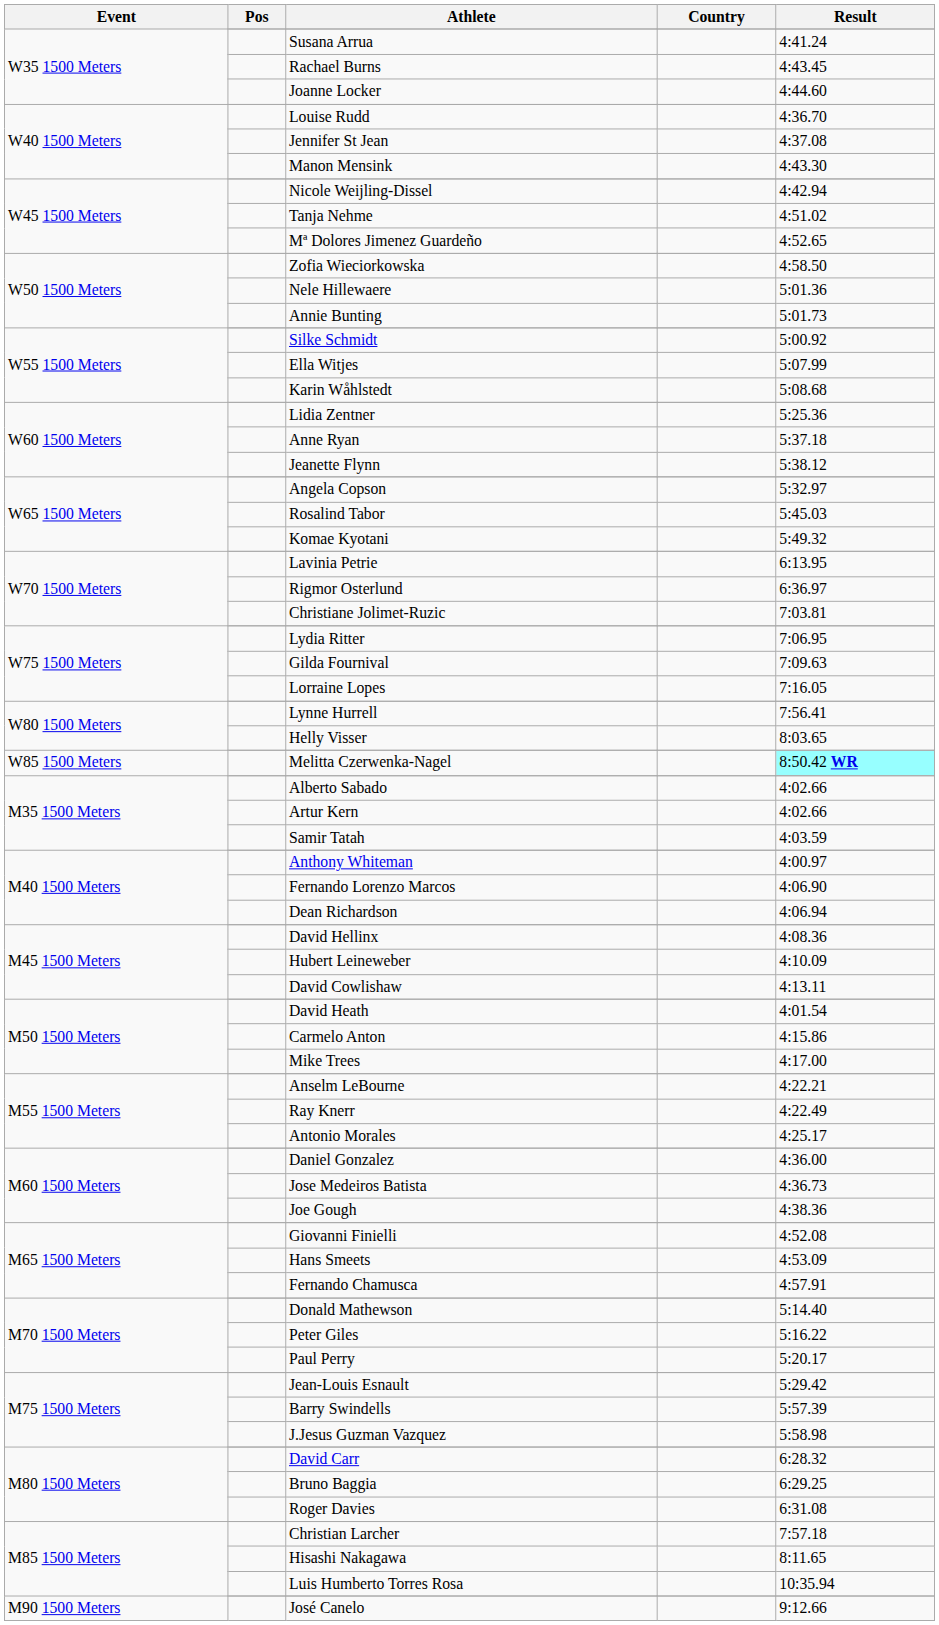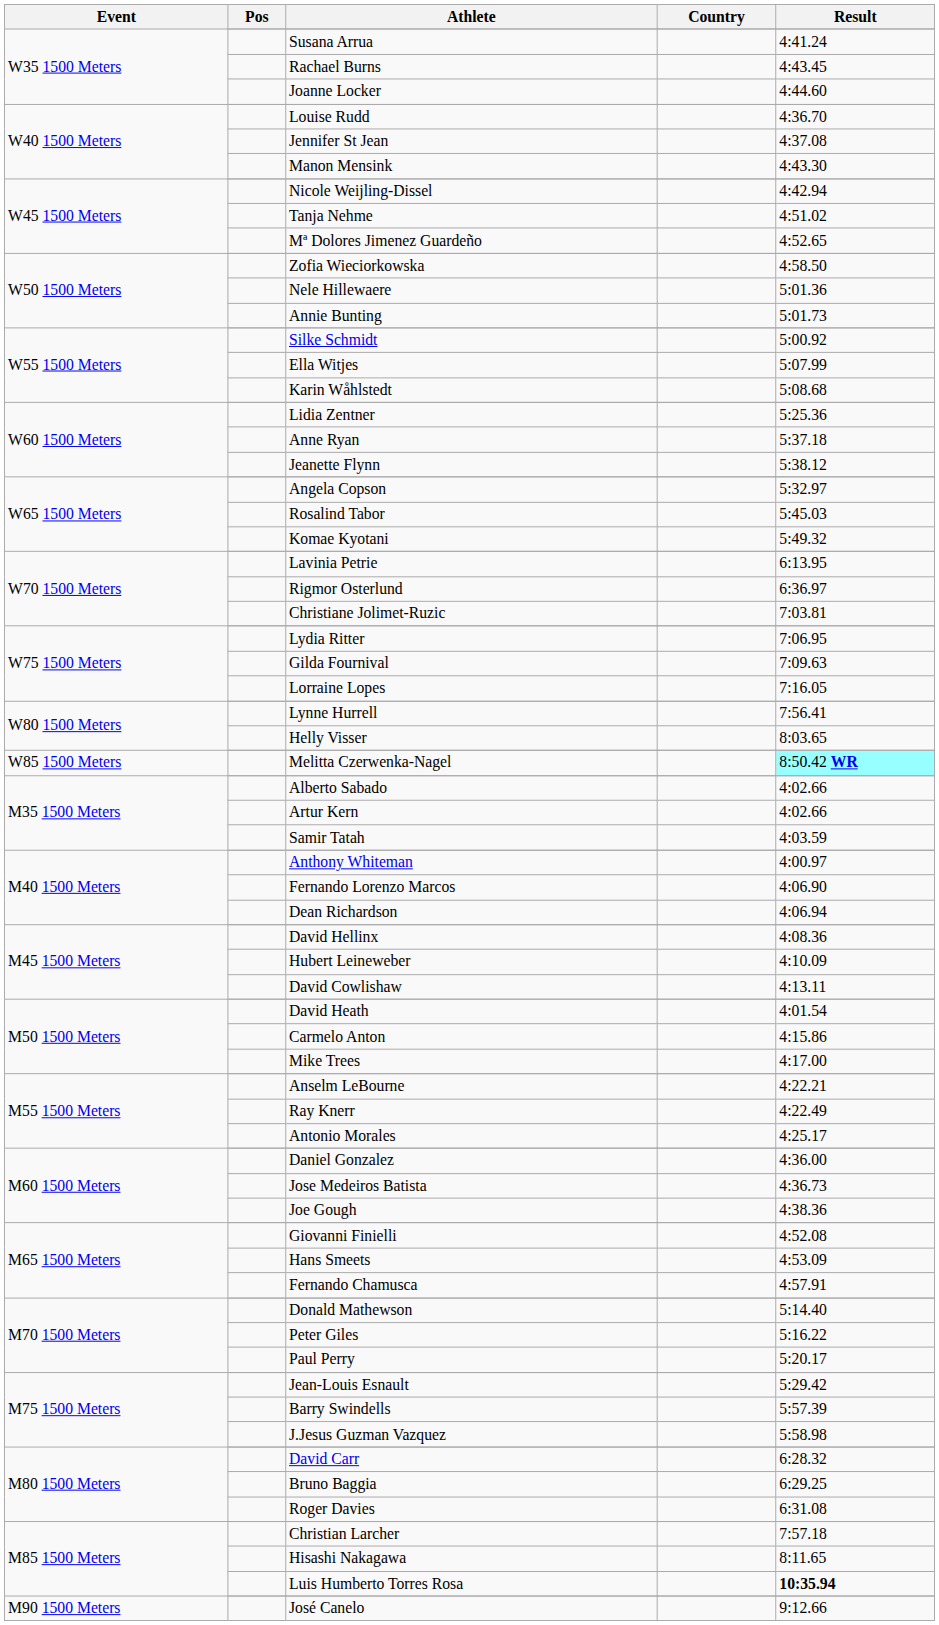(807, 1583) normal -> (807, 1583) bold
